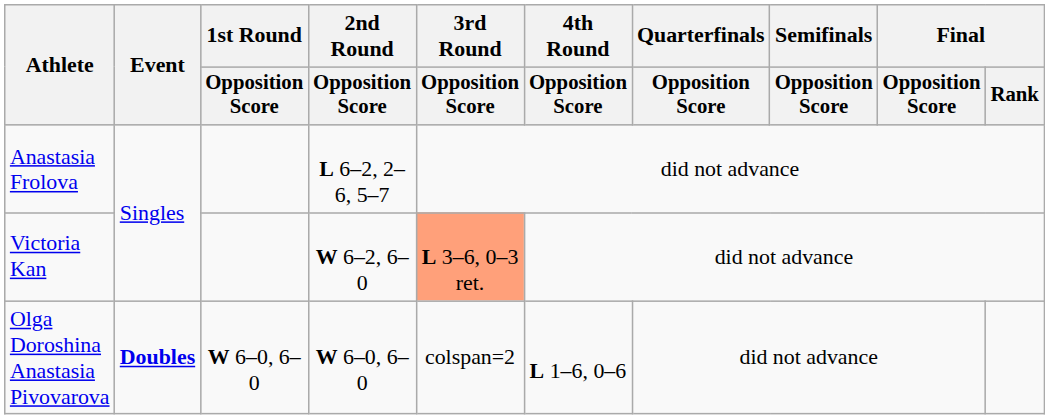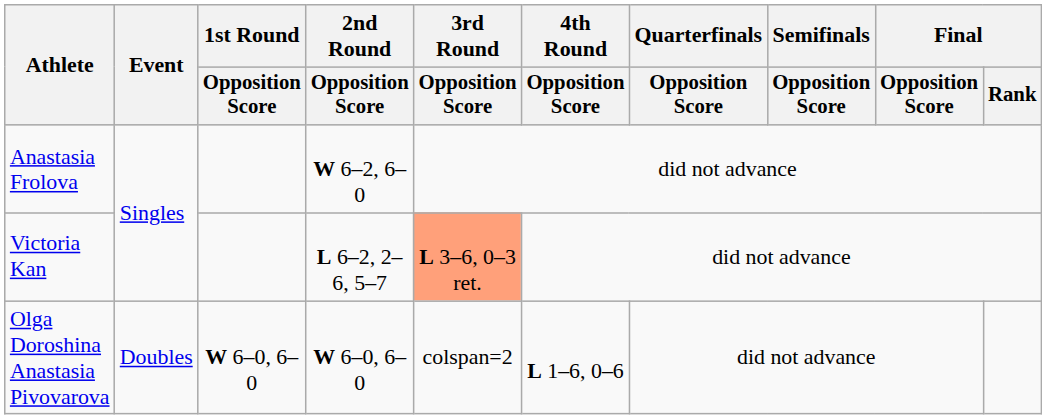(362, 182) L 6–2, 2–6, 5–7 -> (360, 182) W 6–2, 6–0
(362, 269) W 6–2, 6–0 -> (360, 269) L 6–2, 2–6, 5–7
(157, 357) bold -> (156, 357) normal
